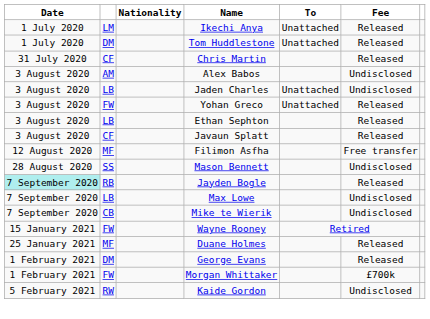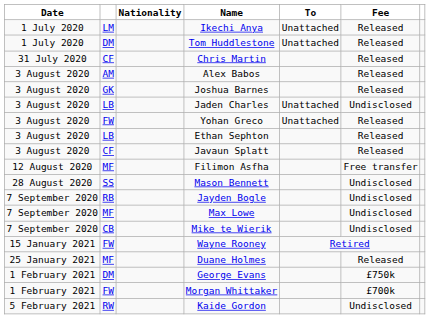(381, 74) Undisclosed -> (381, 74) Released
+ row: (232, 89)
(52, 182) paleturquoise background -> (52, 198) no background
(381, 182) Released -> (381, 198) Undisclosed
(108, 198) LB -> (108, 213) MF
(381, 260) Released -> (381, 275) £750k
